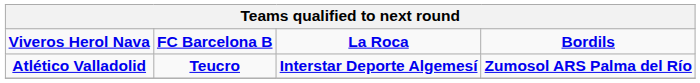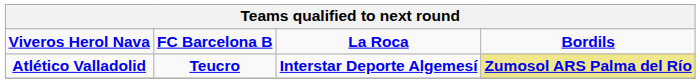(588, 66) no background -> (588, 66) khaki background
